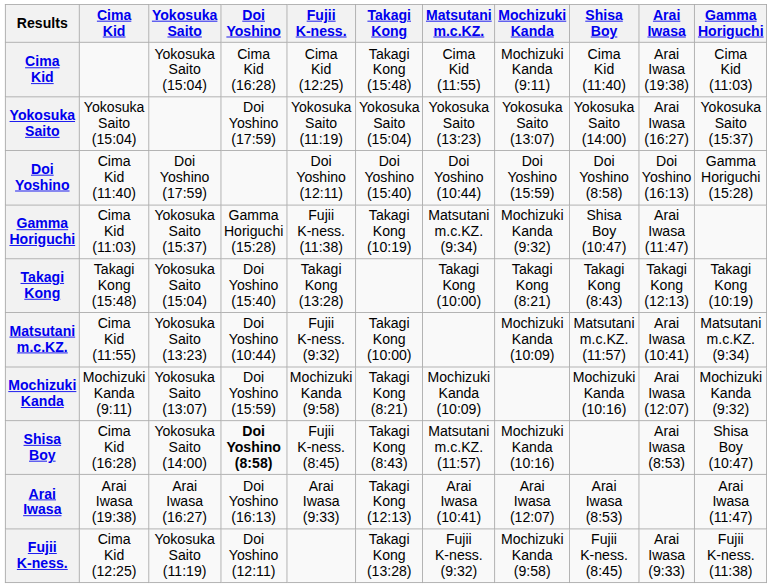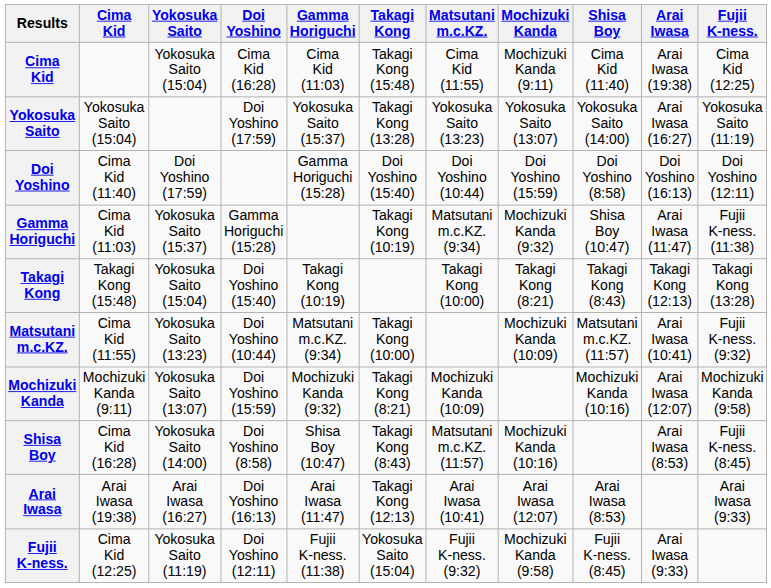columns swapped: (731, 23) <-> (321, 23)
(389, 123) Yokosuka Saito (15:04) -> (392, 123) Takagi Kong (13:28)
(254, 447) bold -> (254, 447) normal
(389, 555) Takagi Kong (13:28) -> (392, 555) Yokosuka Saito (15:04)
